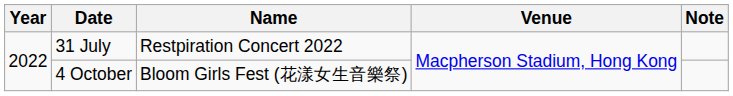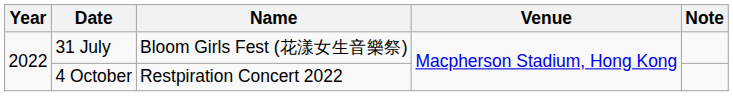(241, 45) Restpiration Concert 2022 -> (274, 47) Bloom Girls Fest (花漾女生音樂祭)
(274, 74) Bloom Girls Fest (花漾女生音樂祭) -> (241, 76) Restpiration Concert 2022
